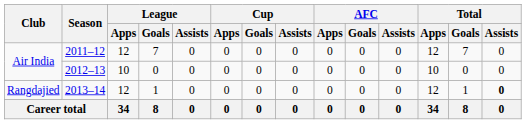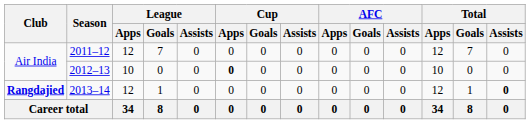(227, 71) normal -> (231, 71) bold
(33, 90) normal -> (36, 90) bold
